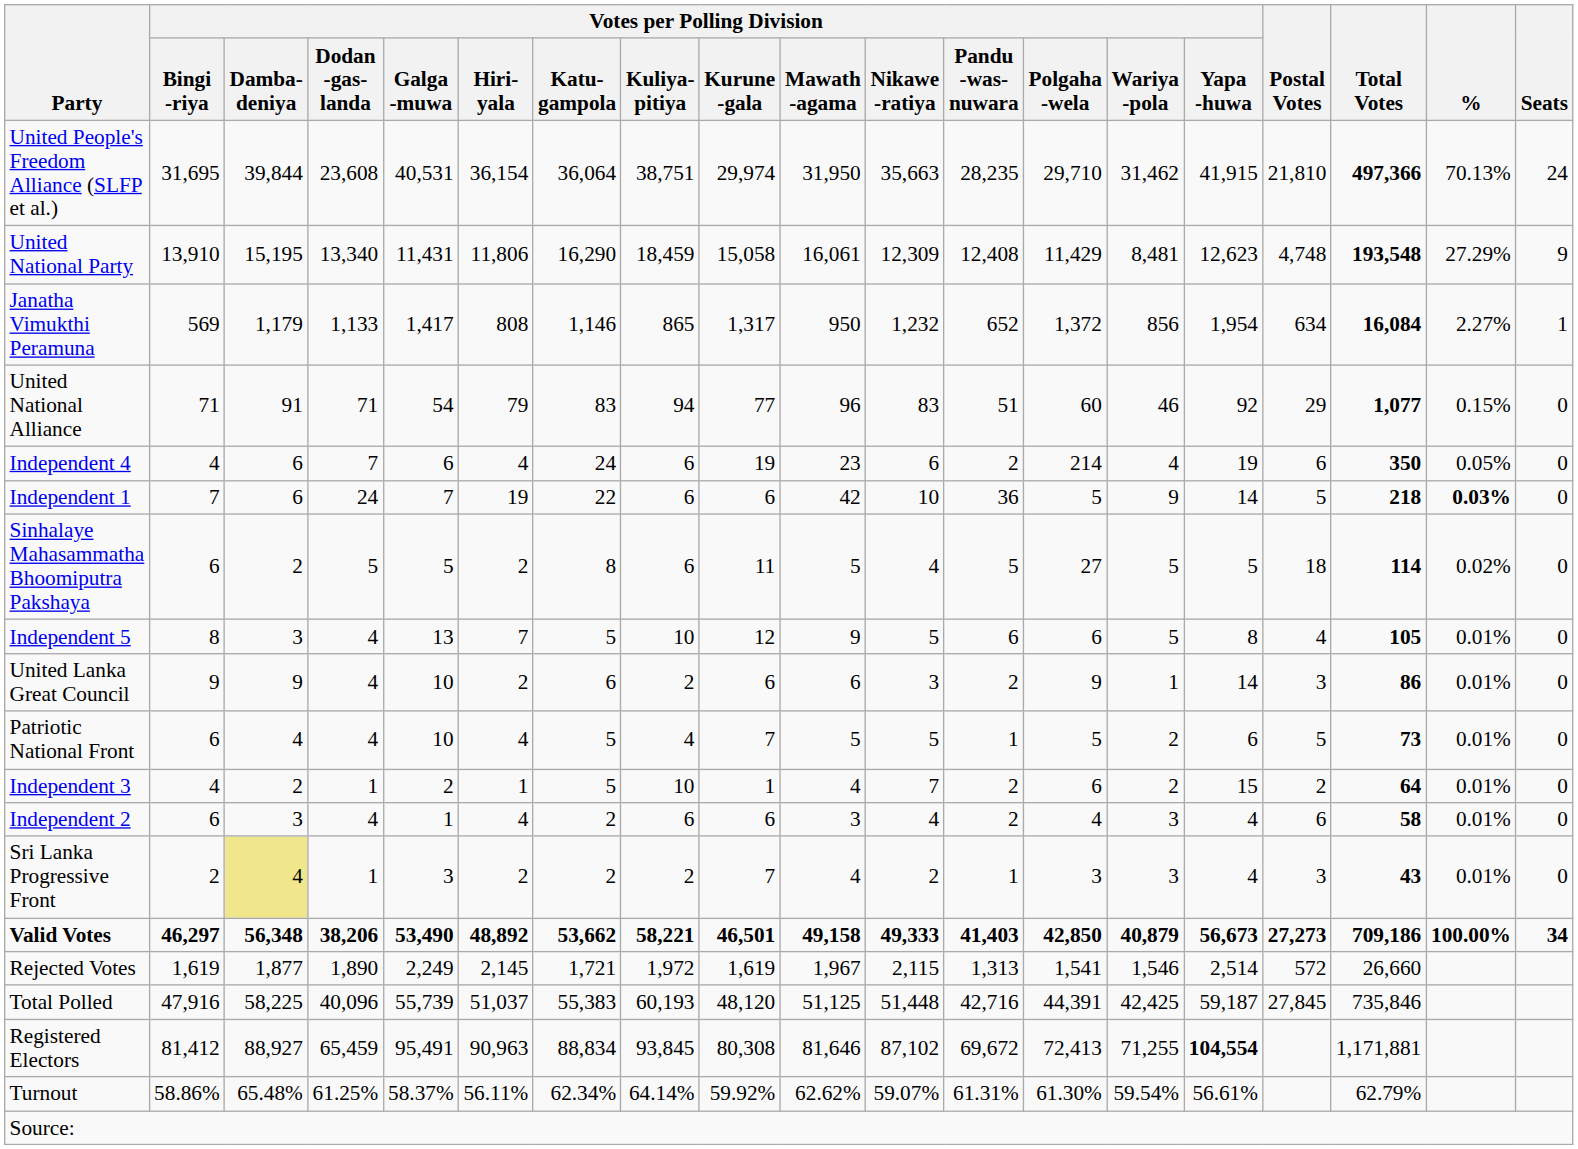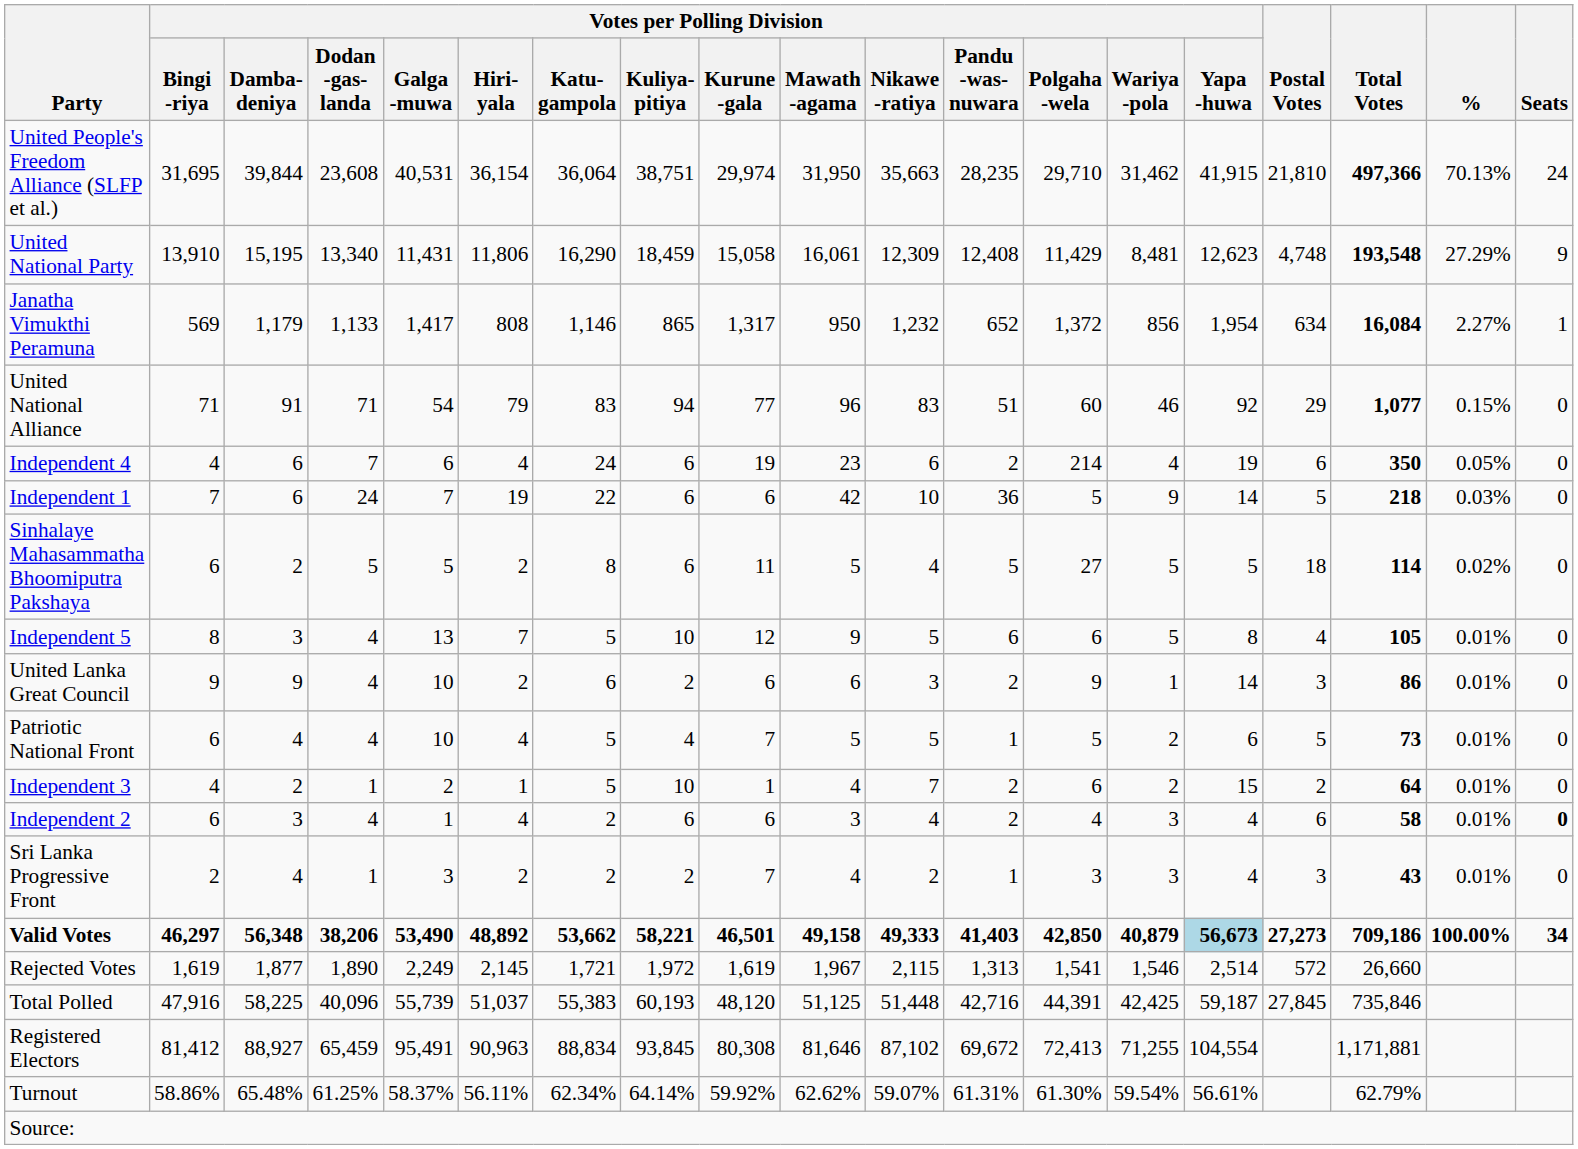(1482, 497) bold -> (1483, 497) normal
(1563, 819) normal -> (1563, 819) bold
(297, 876) khaki background -> (297, 876) no background
(1229, 934) no background -> (1229, 934) lightblue background
(1223, 1047) bold -> (1223, 1047) normal
